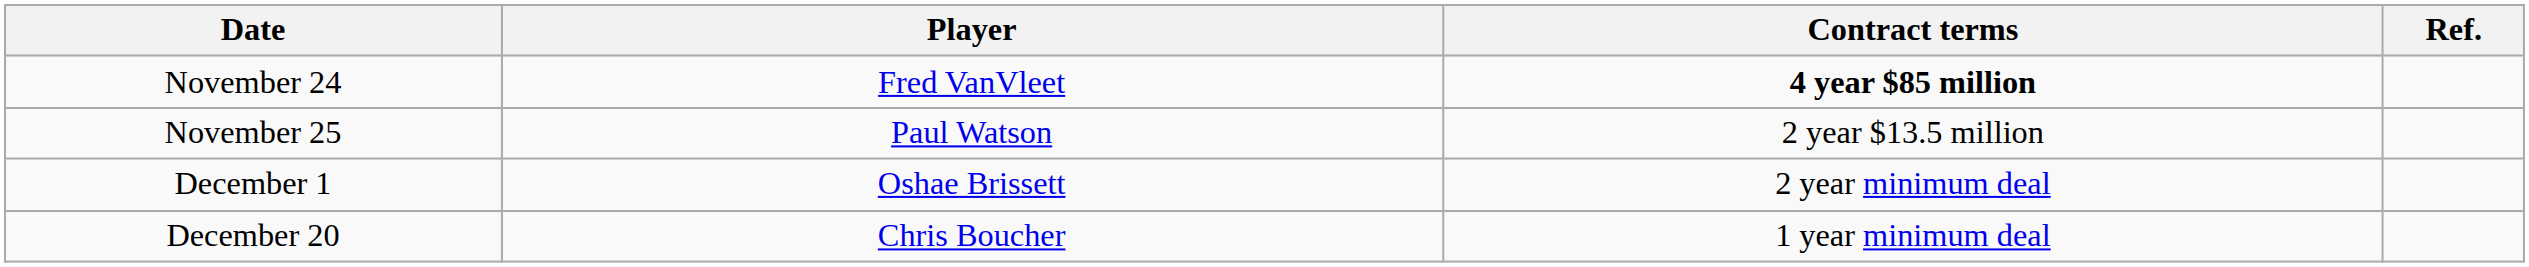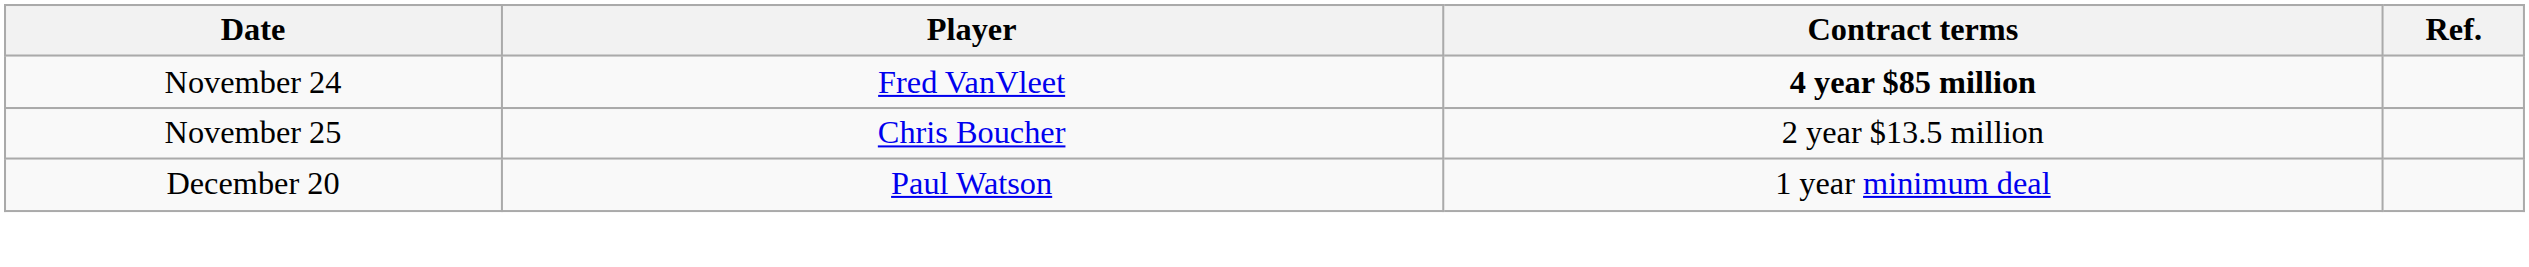(972, 132) Paul Watson -> (972, 132) Chris Boucher
- row: (253, 183)
(972, 235) Chris Boucher -> (972, 183) Paul Watson
